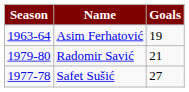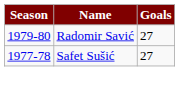- row: (100, 35)
(156, 55) 21 -> (146, 35) 27
